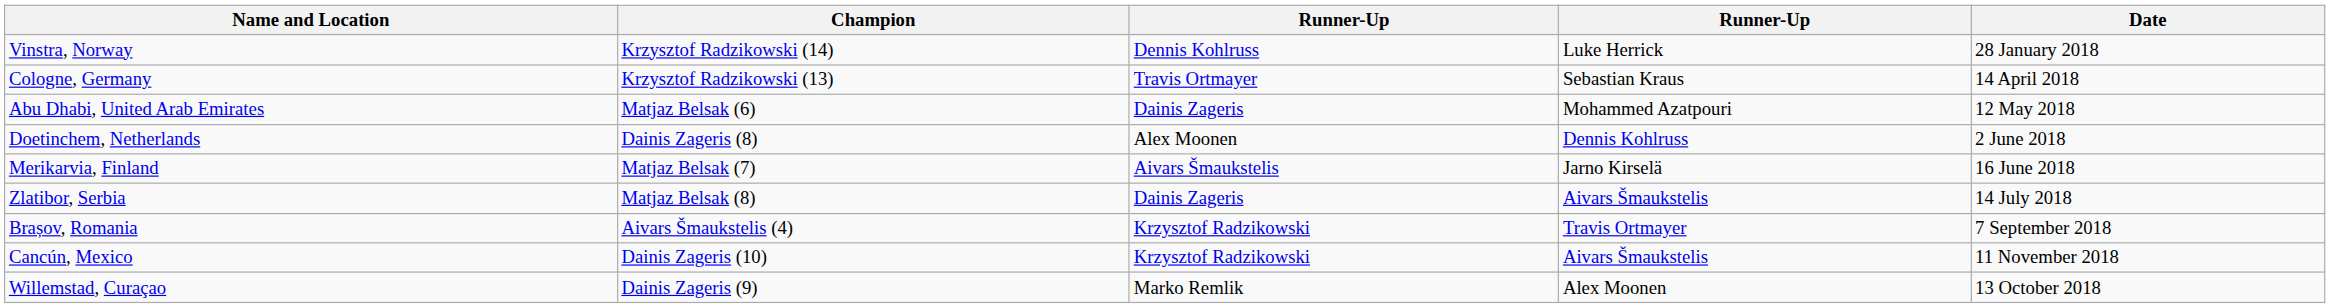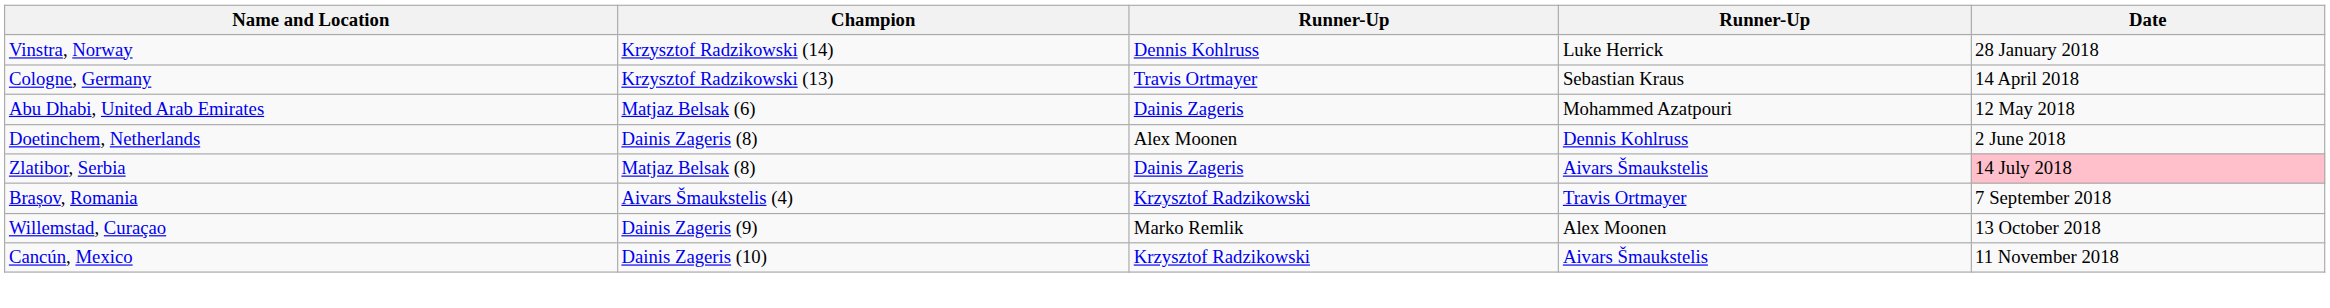- row: (84, 168)
(2023, 198) no background -> (2023, 168) pink background
rows swapped: (88, 287) <-> (71, 257)
